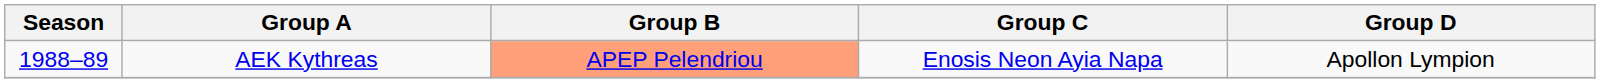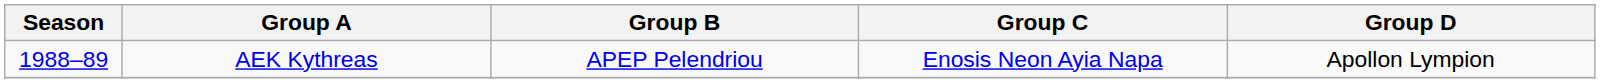(675, 58) lightsalmon background -> (675, 58) no background
